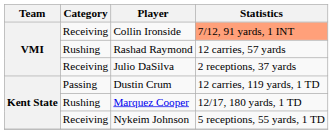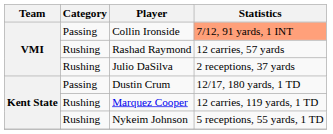(86, 31) Receiving -> (80, 31) Passing
(86, 66) Receiving -> (81, 66) Rushing
(259, 84) 12 carries, 119 yards, 1 TD -> (248, 84) 12/17, 180 yards, 1 TD
(250, 102) 12/17, 180 yards, 1 TD -> (257, 102) 12 carries, 119 yards, 1 TD
(86, 120) Receiving -> (81, 120) Rushing
